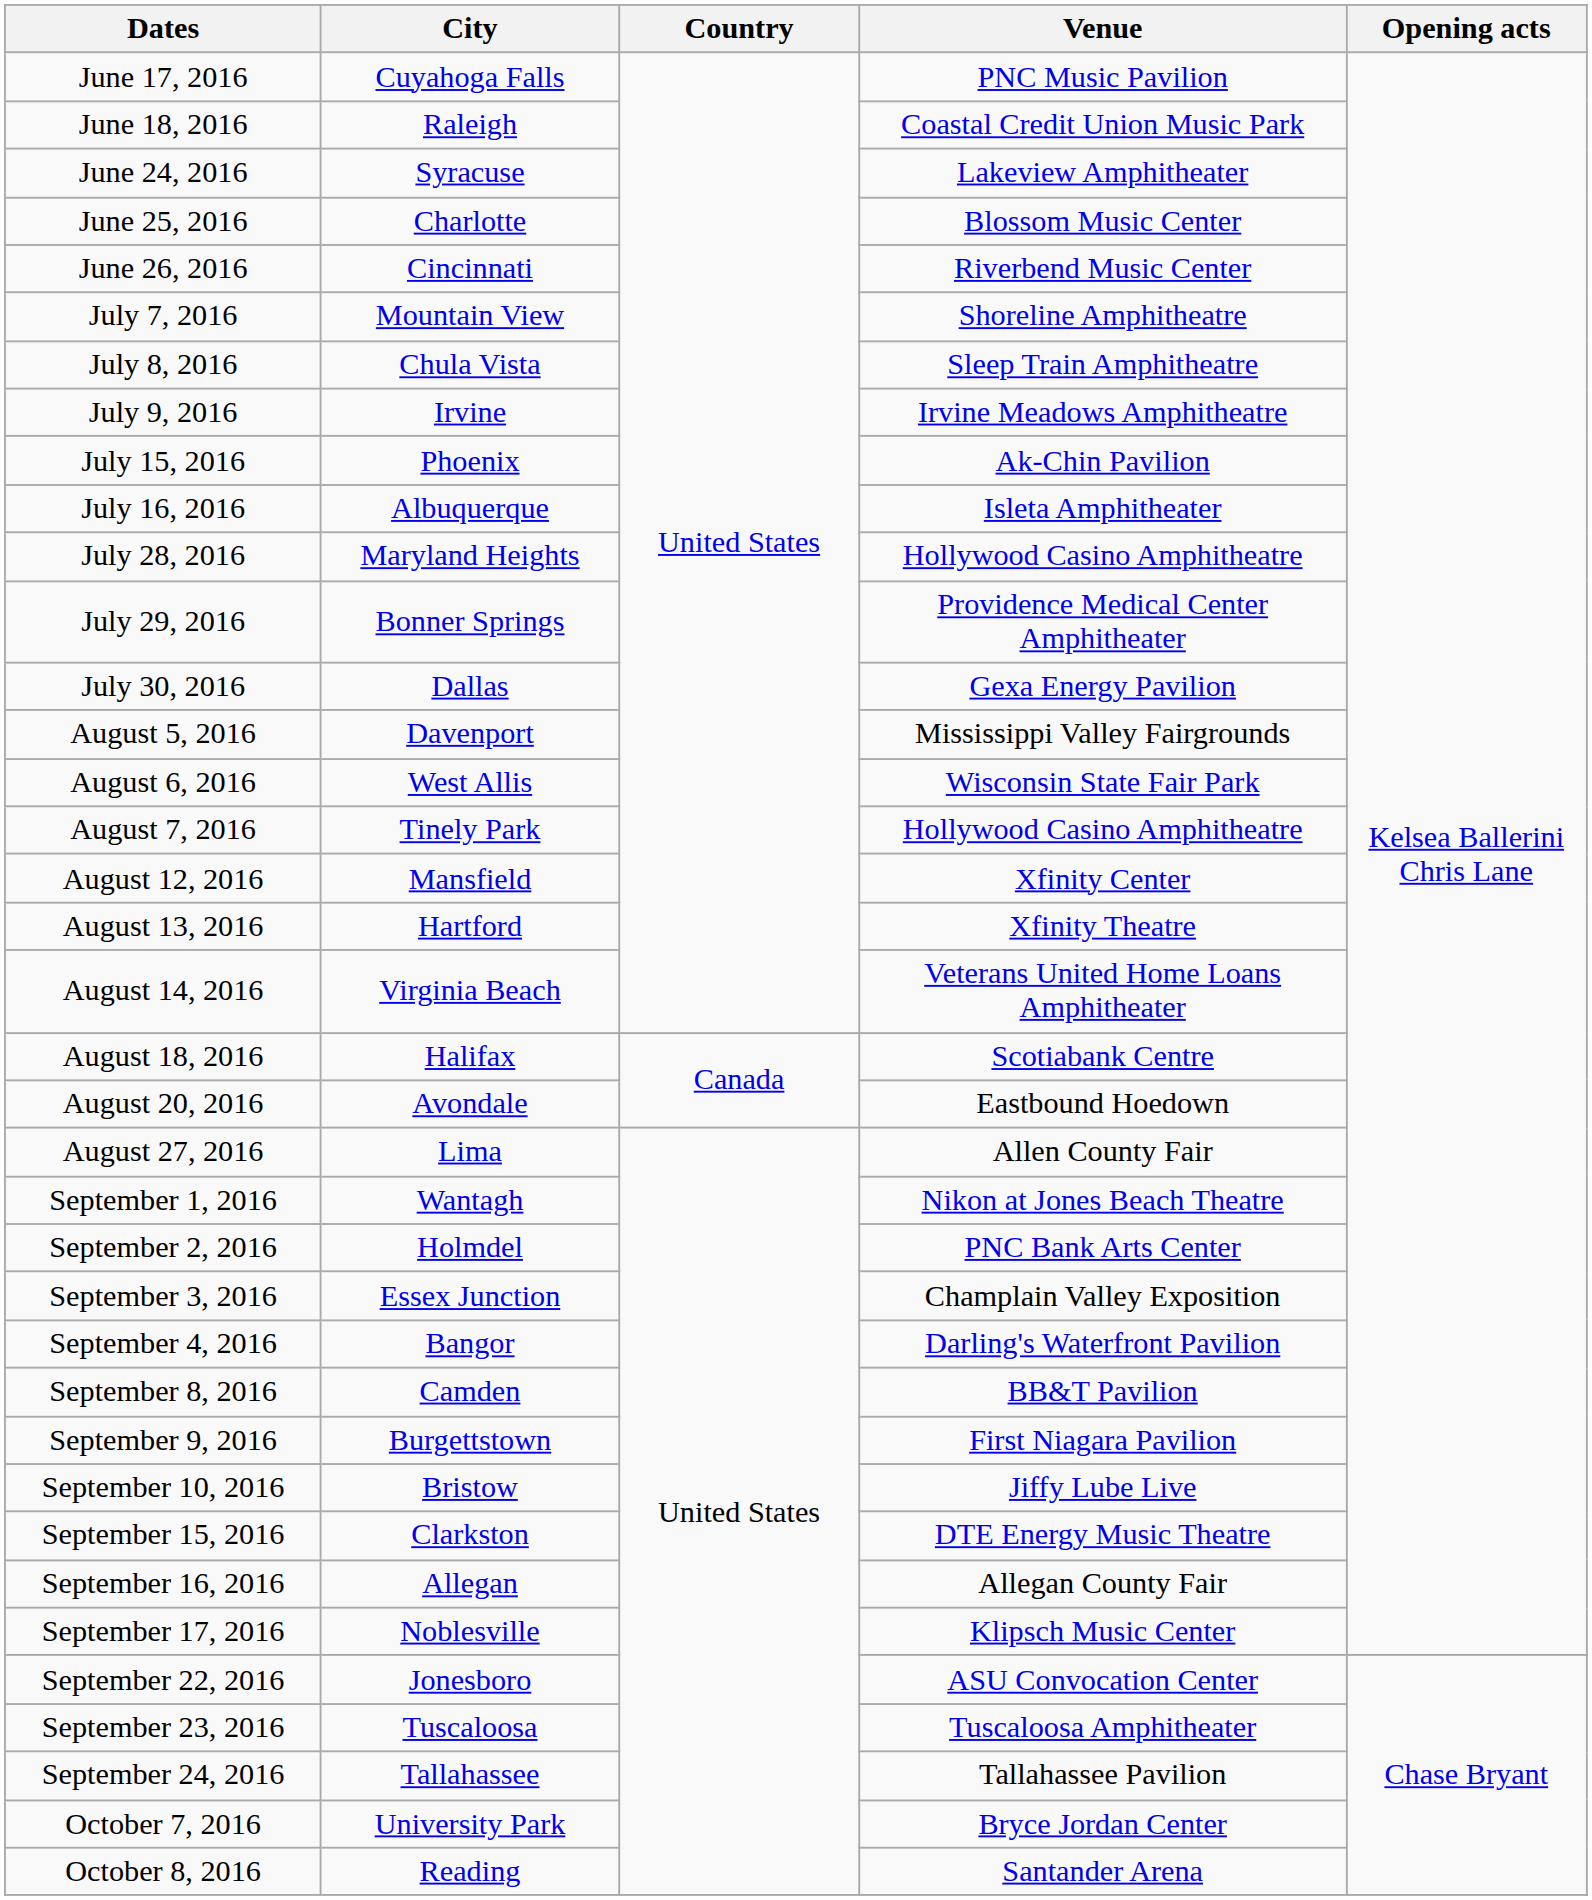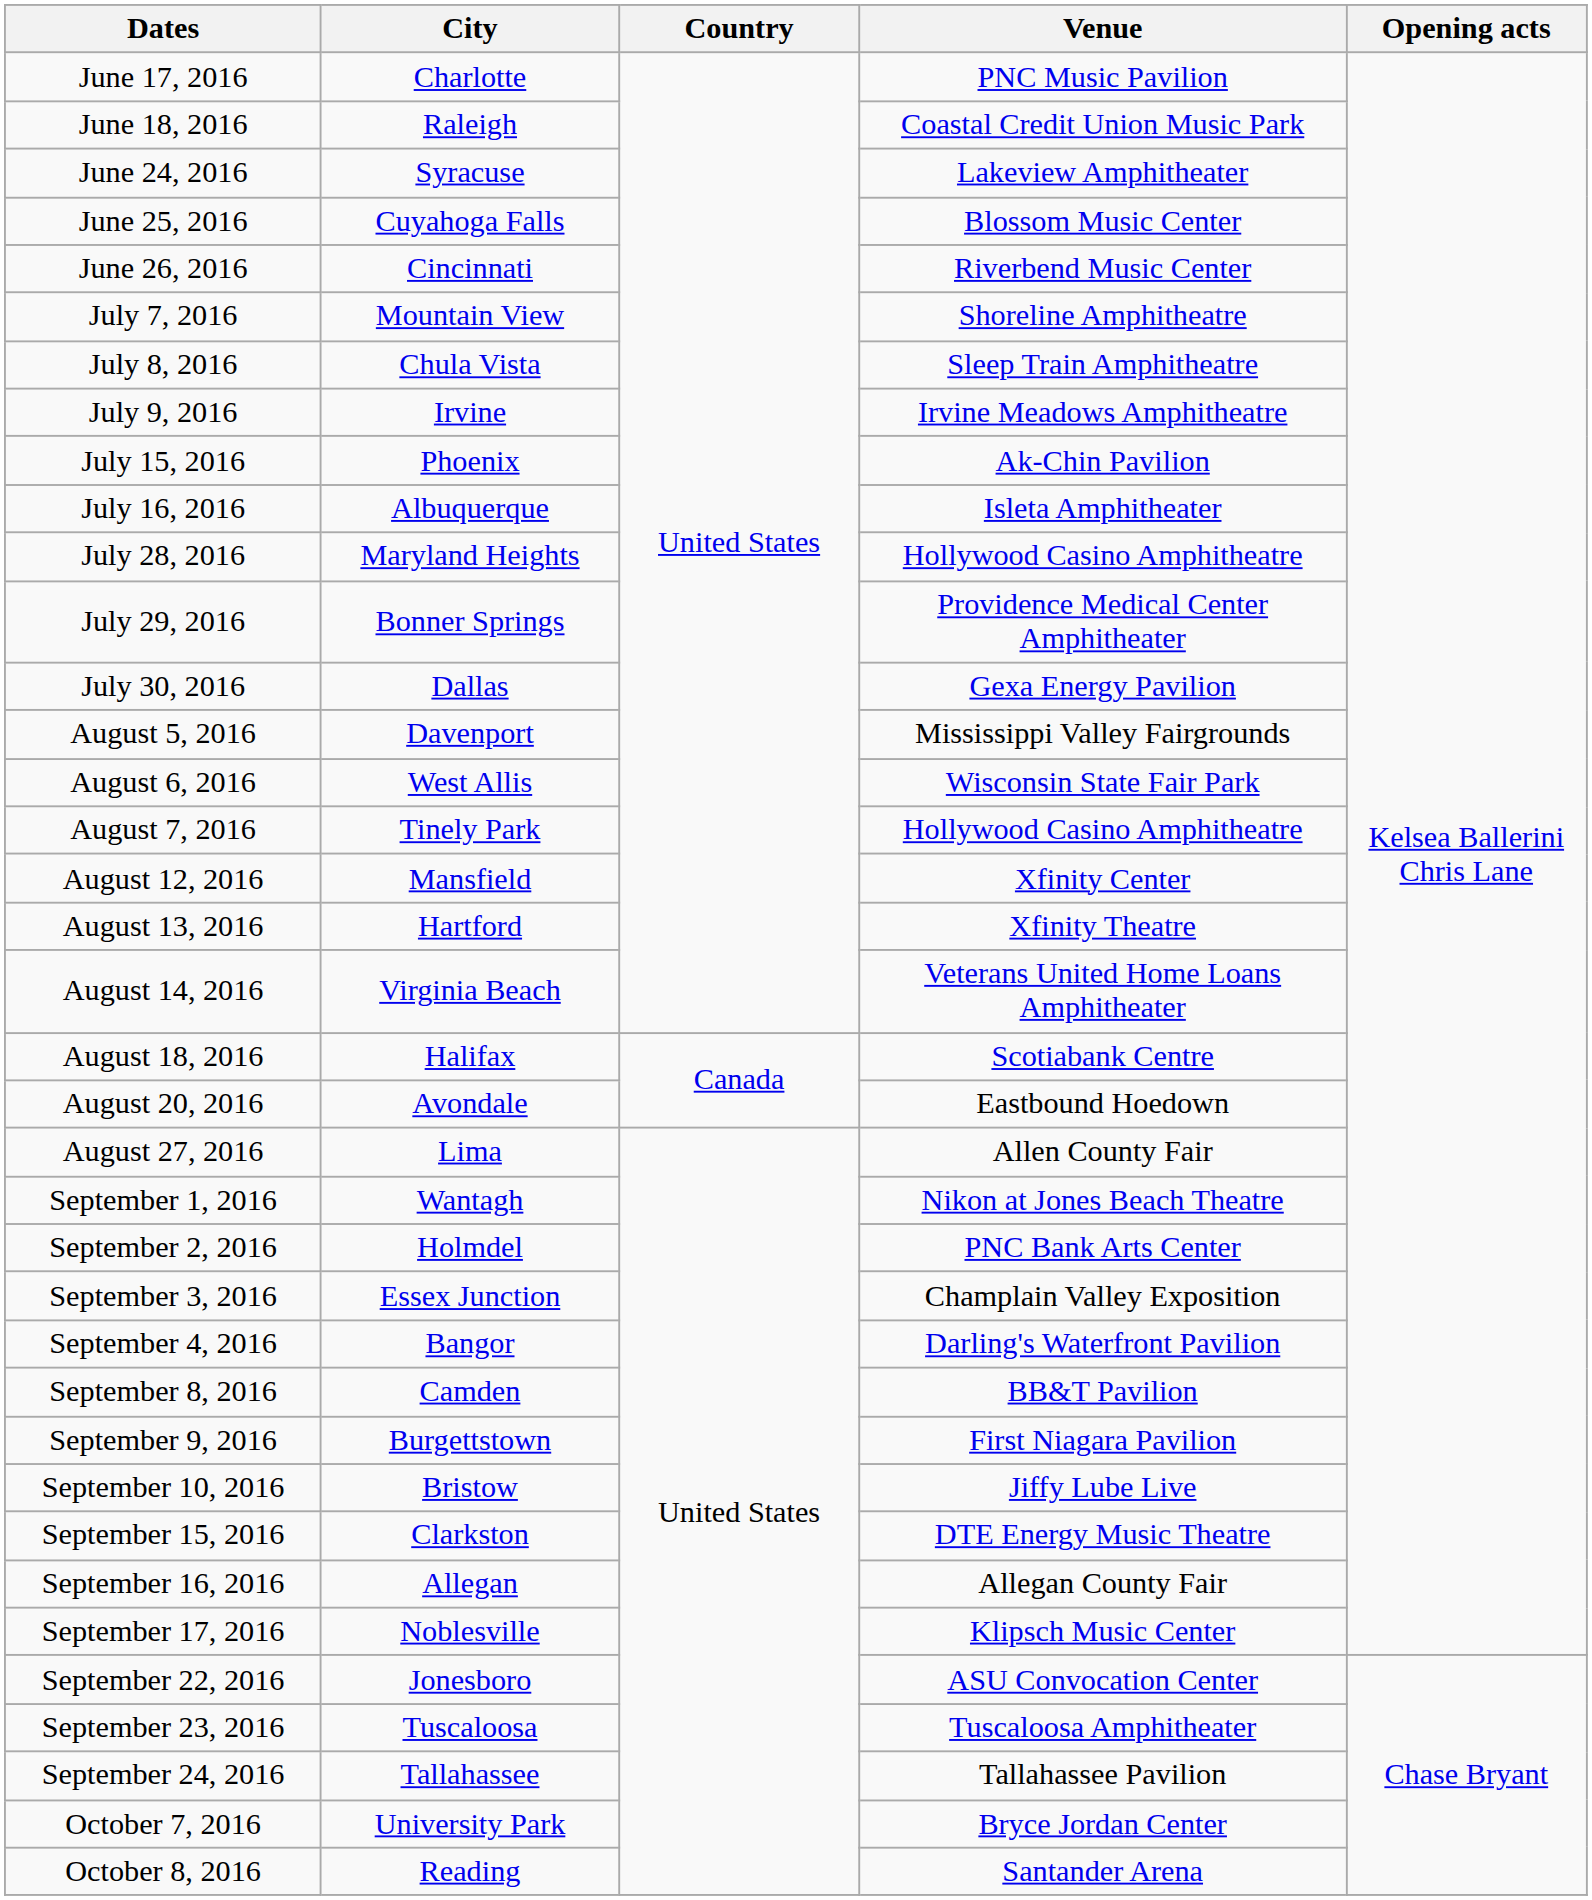(470, 76) Cuyahoga Falls -> (470, 76) Charlotte
(470, 220) Charlotte -> (470, 220) Cuyahoga Falls
